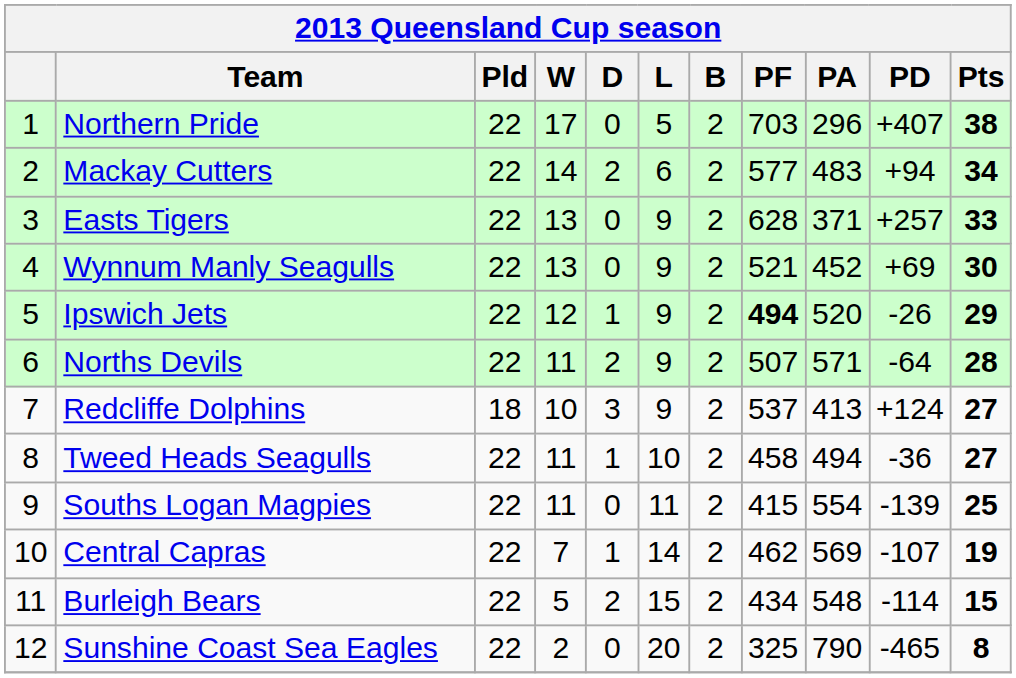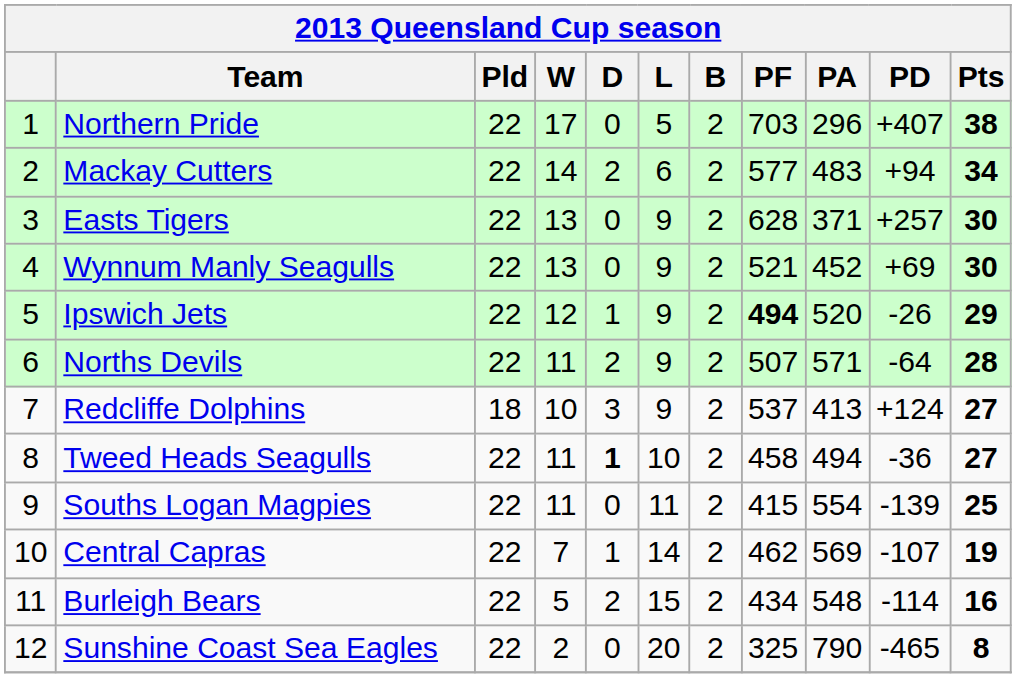(981, 219) 33 -> (981, 219) 30
(612, 457) normal -> (612, 457) bold
(981, 600) 15 -> (981, 600) 16
